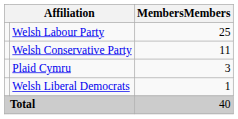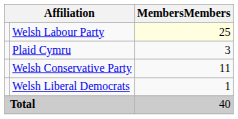(225, 31) no background -> (225, 31) lightyellow background
rows swapped: (72, 50) <-> (42, 68)
